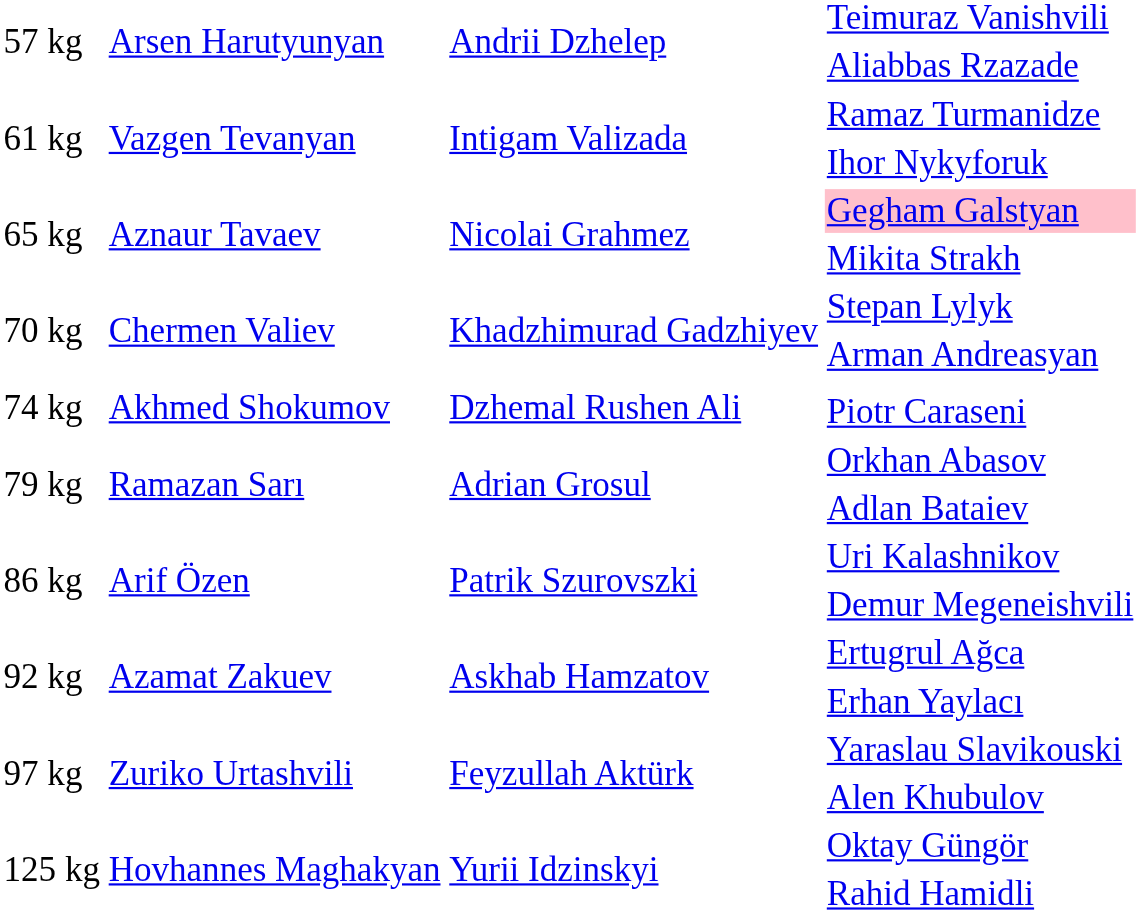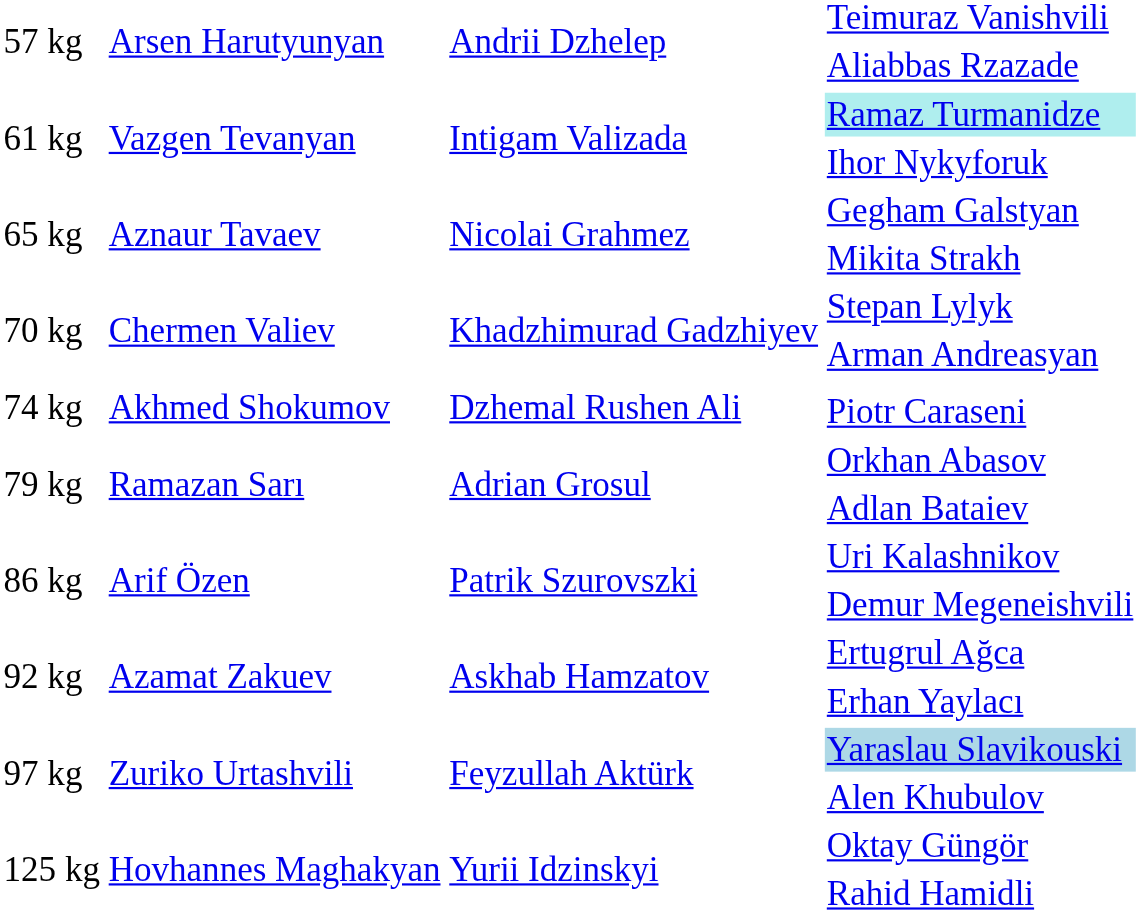(964, 114) no background -> (964, 114) paleturquoise background
(953, 210) pink background -> (953, 210) no background
(974, 749) no background -> (974, 749) lightblue background
